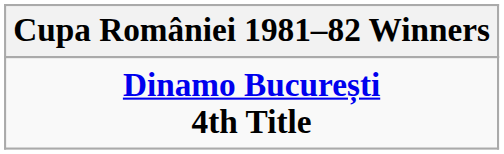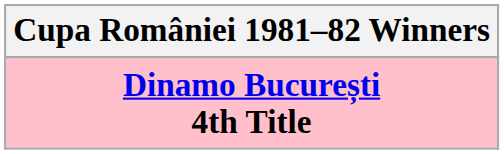(252, 102) no background -> (252, 102) pink background
